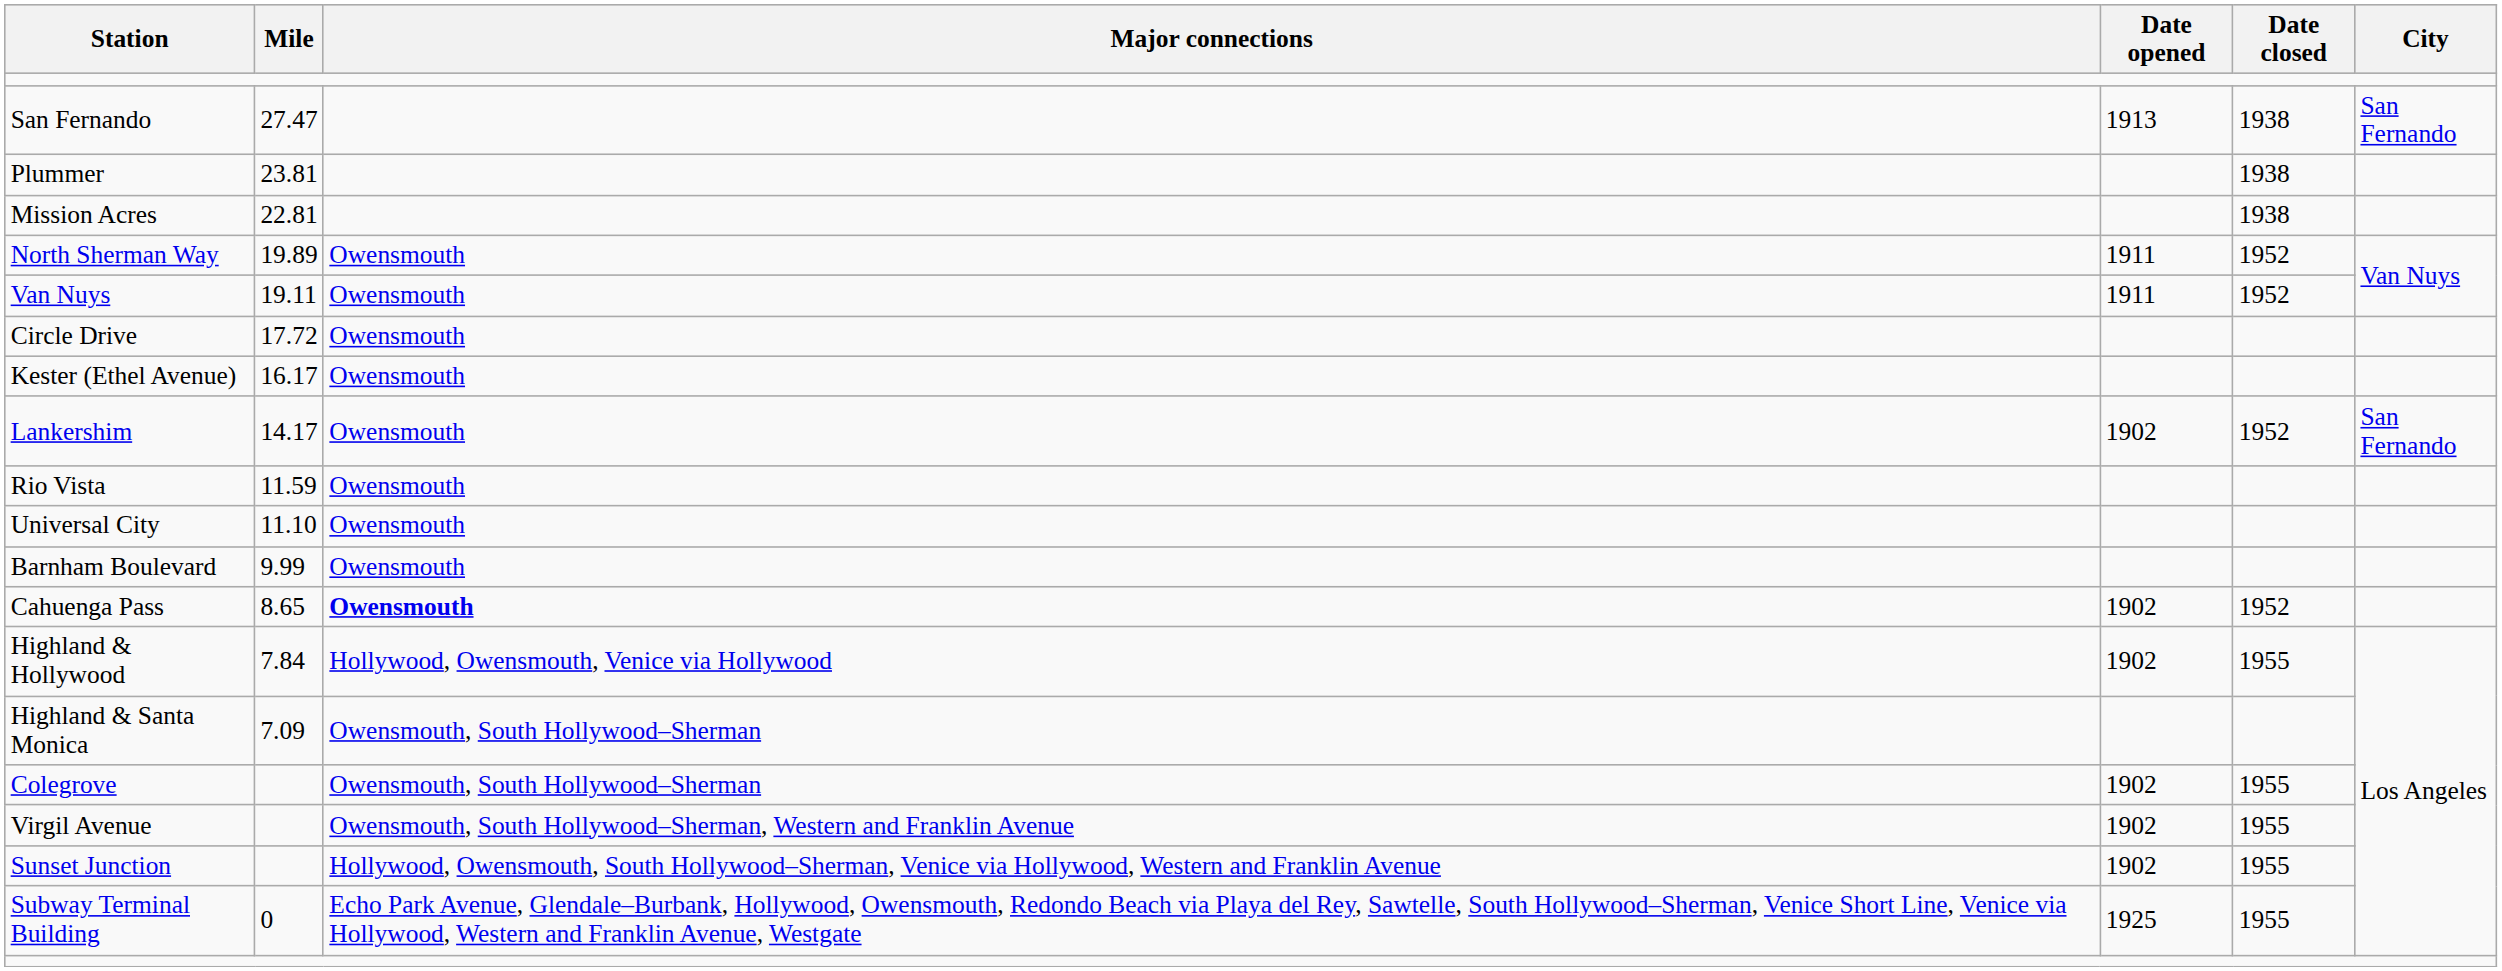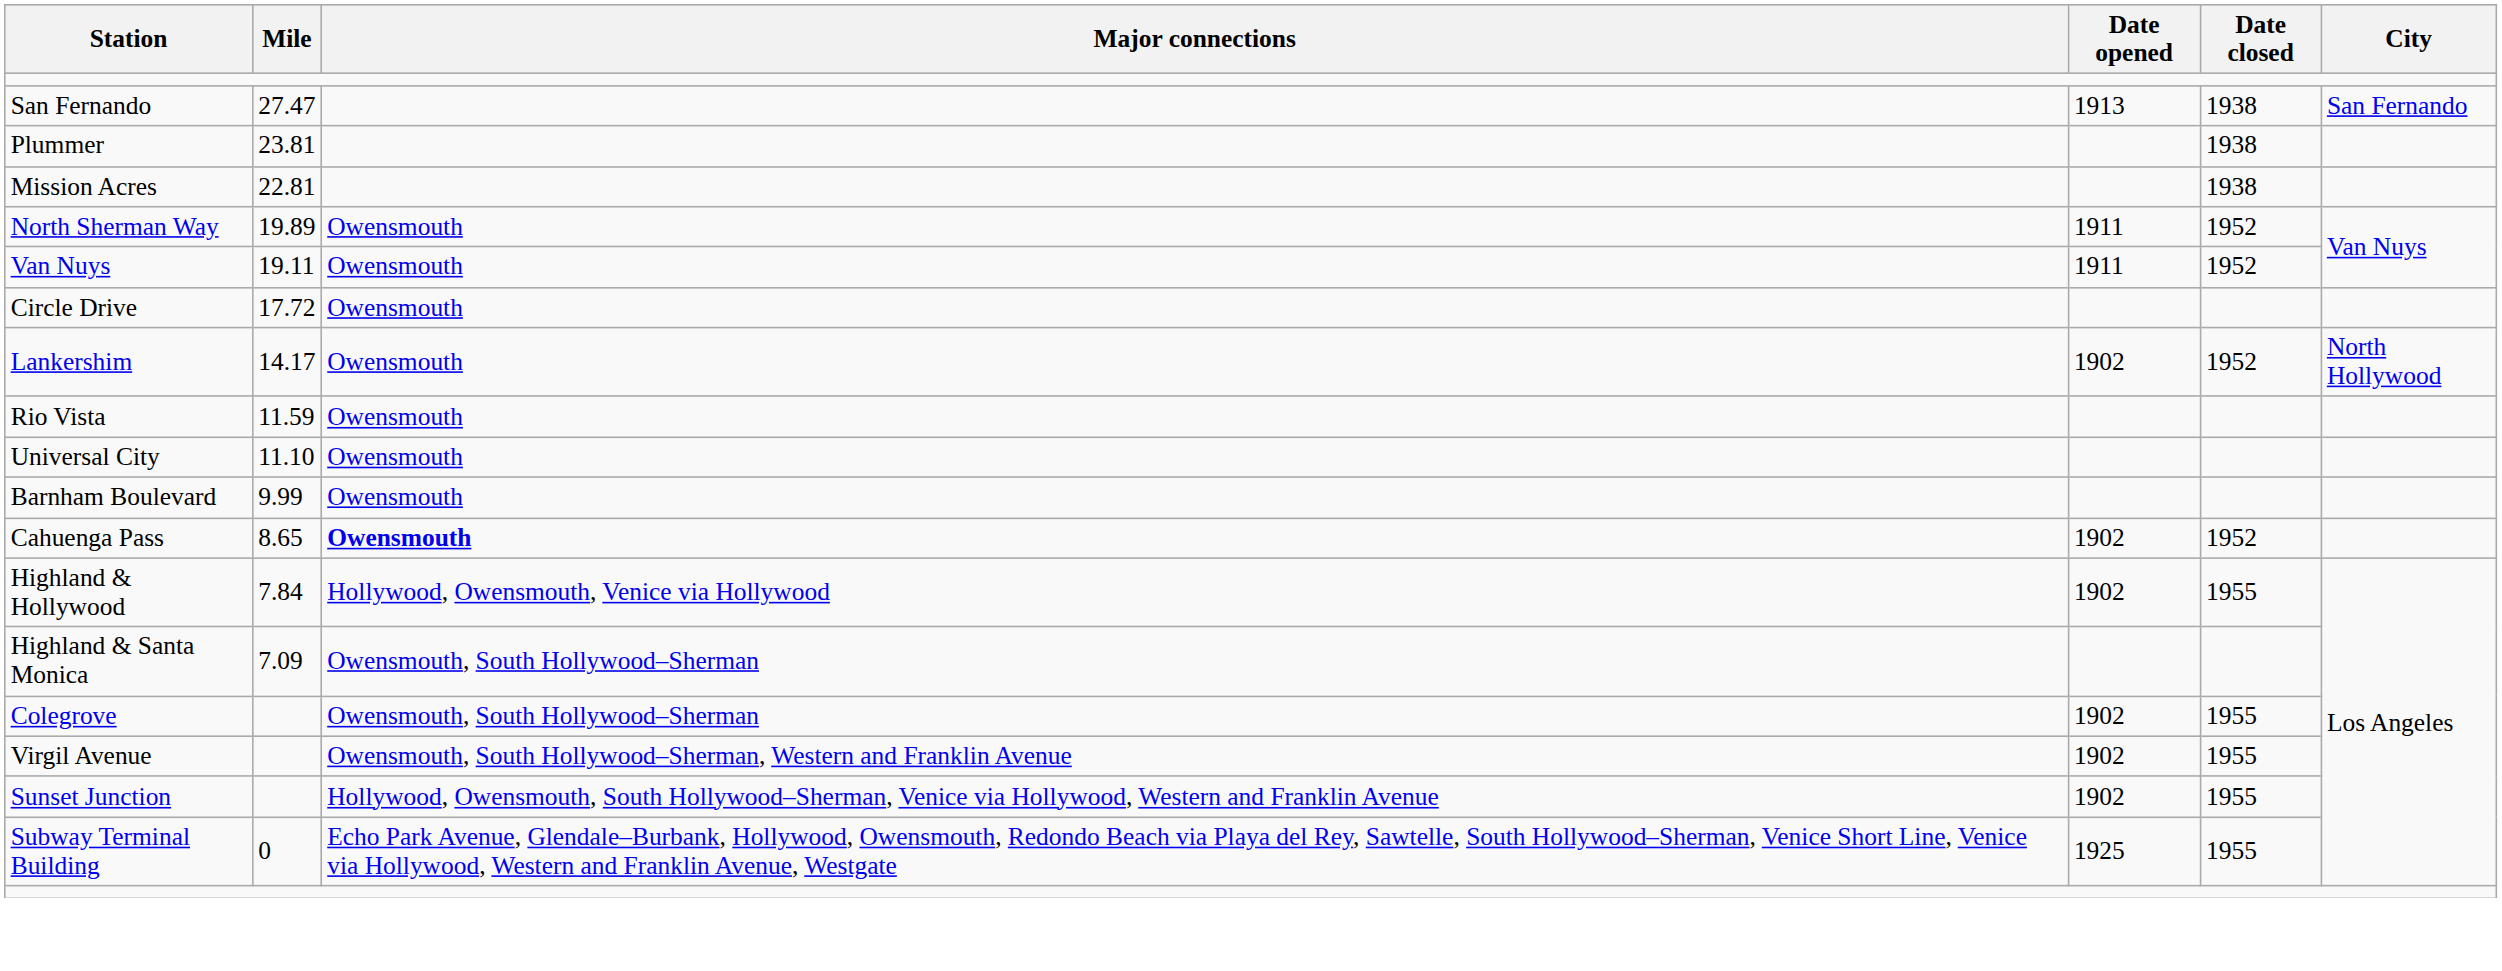- row: (123, 376)
(2409, 430) San Fernando -> (2384, 361) North Hollywood
